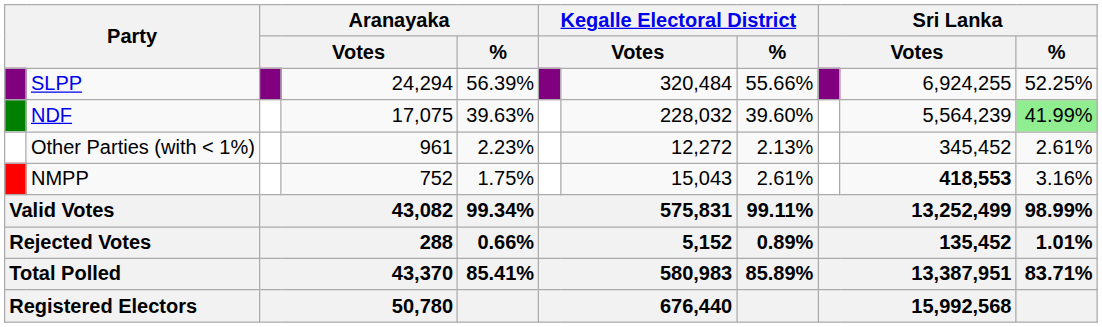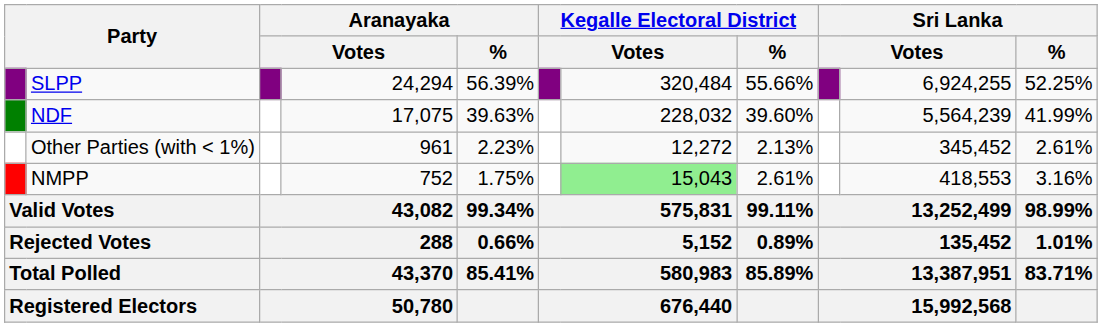(1059, 115) lightgreen background -> (1059, 115) no background
(702, 178) no background -> (702, 178) lightgreen background
(975, 178) bold -> (975, 178) normal
